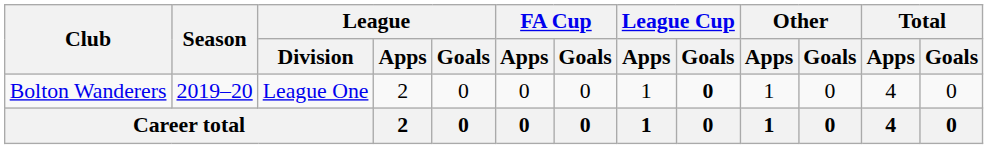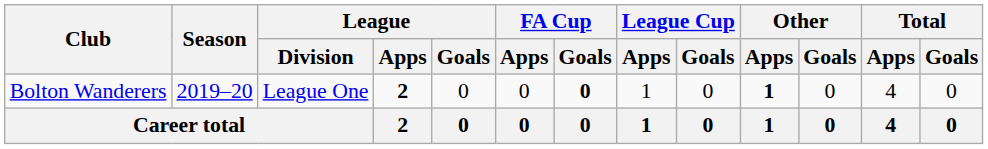(403, 90) normal -> (403, 90) bold
(585, 90) normal -> (585, 90) bold
(708, 90) bold -> (708, 90) normal
(769, 90) normal -> (769, 90) bold
